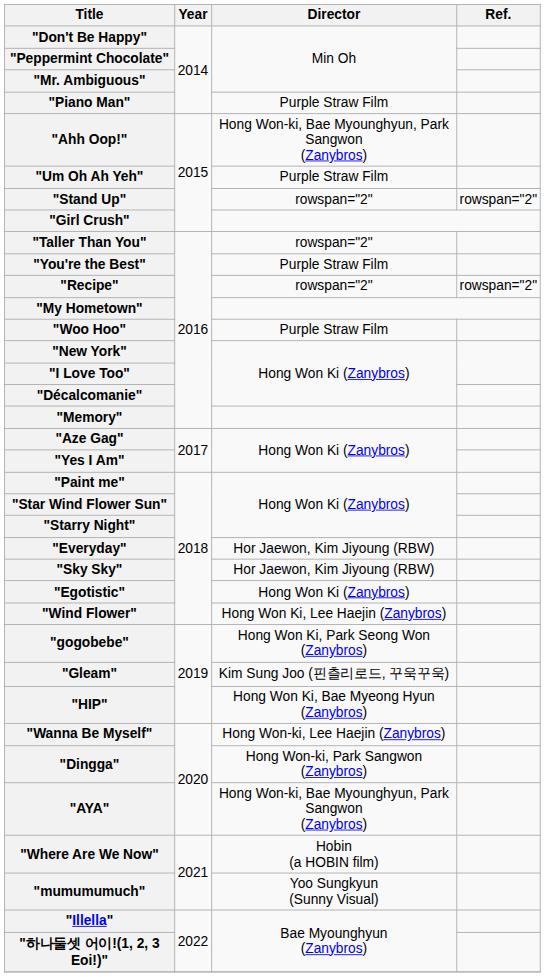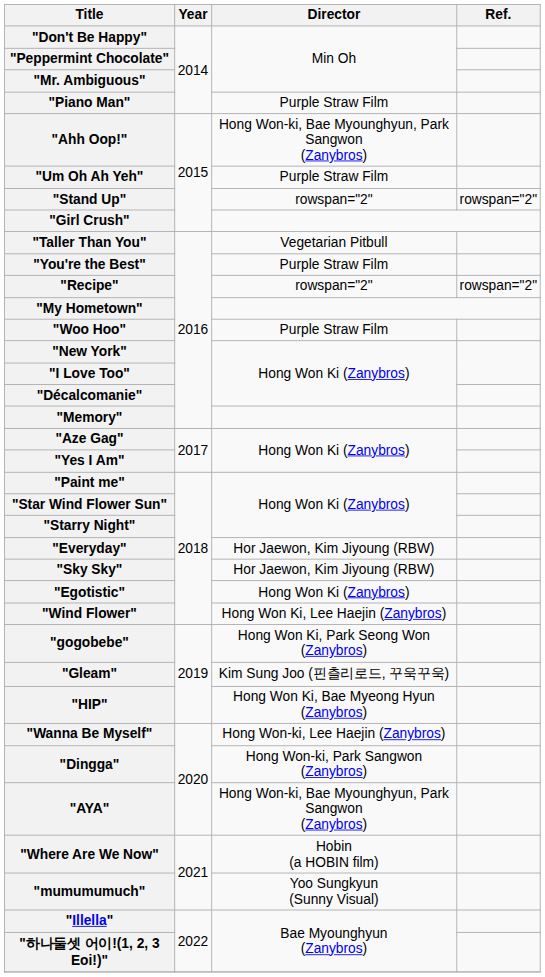(334, 242) rowspan="2" -> (334, 242) Vegetarian Pitbull
